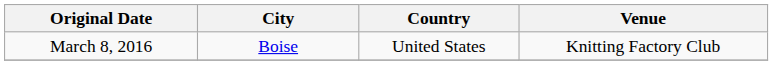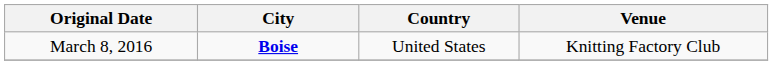(278, 45) normal -> (278, 45) bold
